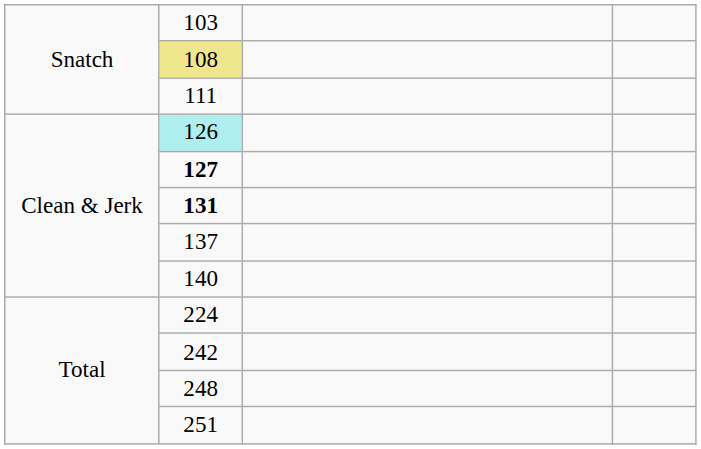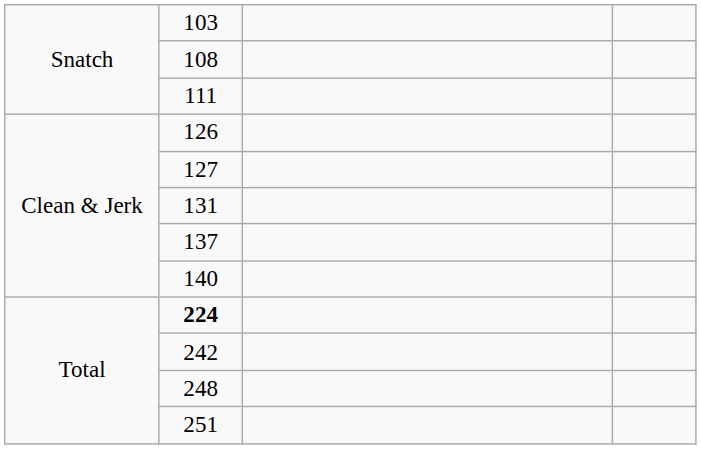(201, 59) khaki background -> (201, 59) no background
(201, 132) paleturquoise background -> (201, 132) no background
(201, 168) bold -> (201, 168) normal
(201, 205) bold -> (201, 205) normal
(201, 315) normal -> (201, 315) bold
